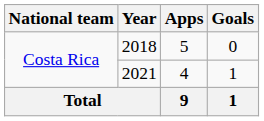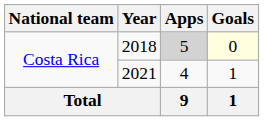(184, 45) no background -> (184, 45) lightgrey background
(233, 45) no background -> (233, 45) lightyellow background
